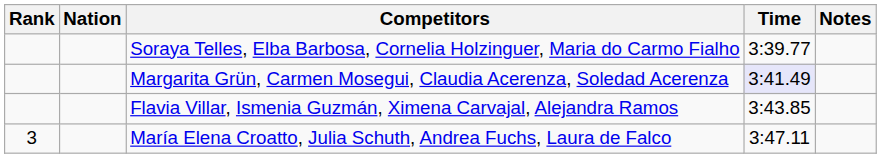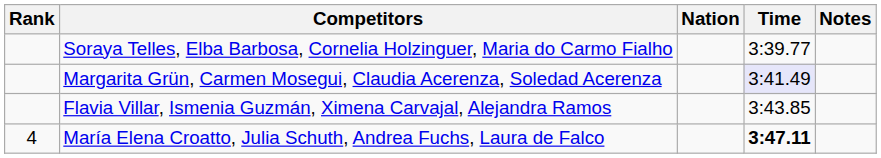columns swapped: (92, 19) <-> (435, 19)
(32, 138) 3 -> (32, 138) 4
(779, 138) normal -> (779, 138) bold
